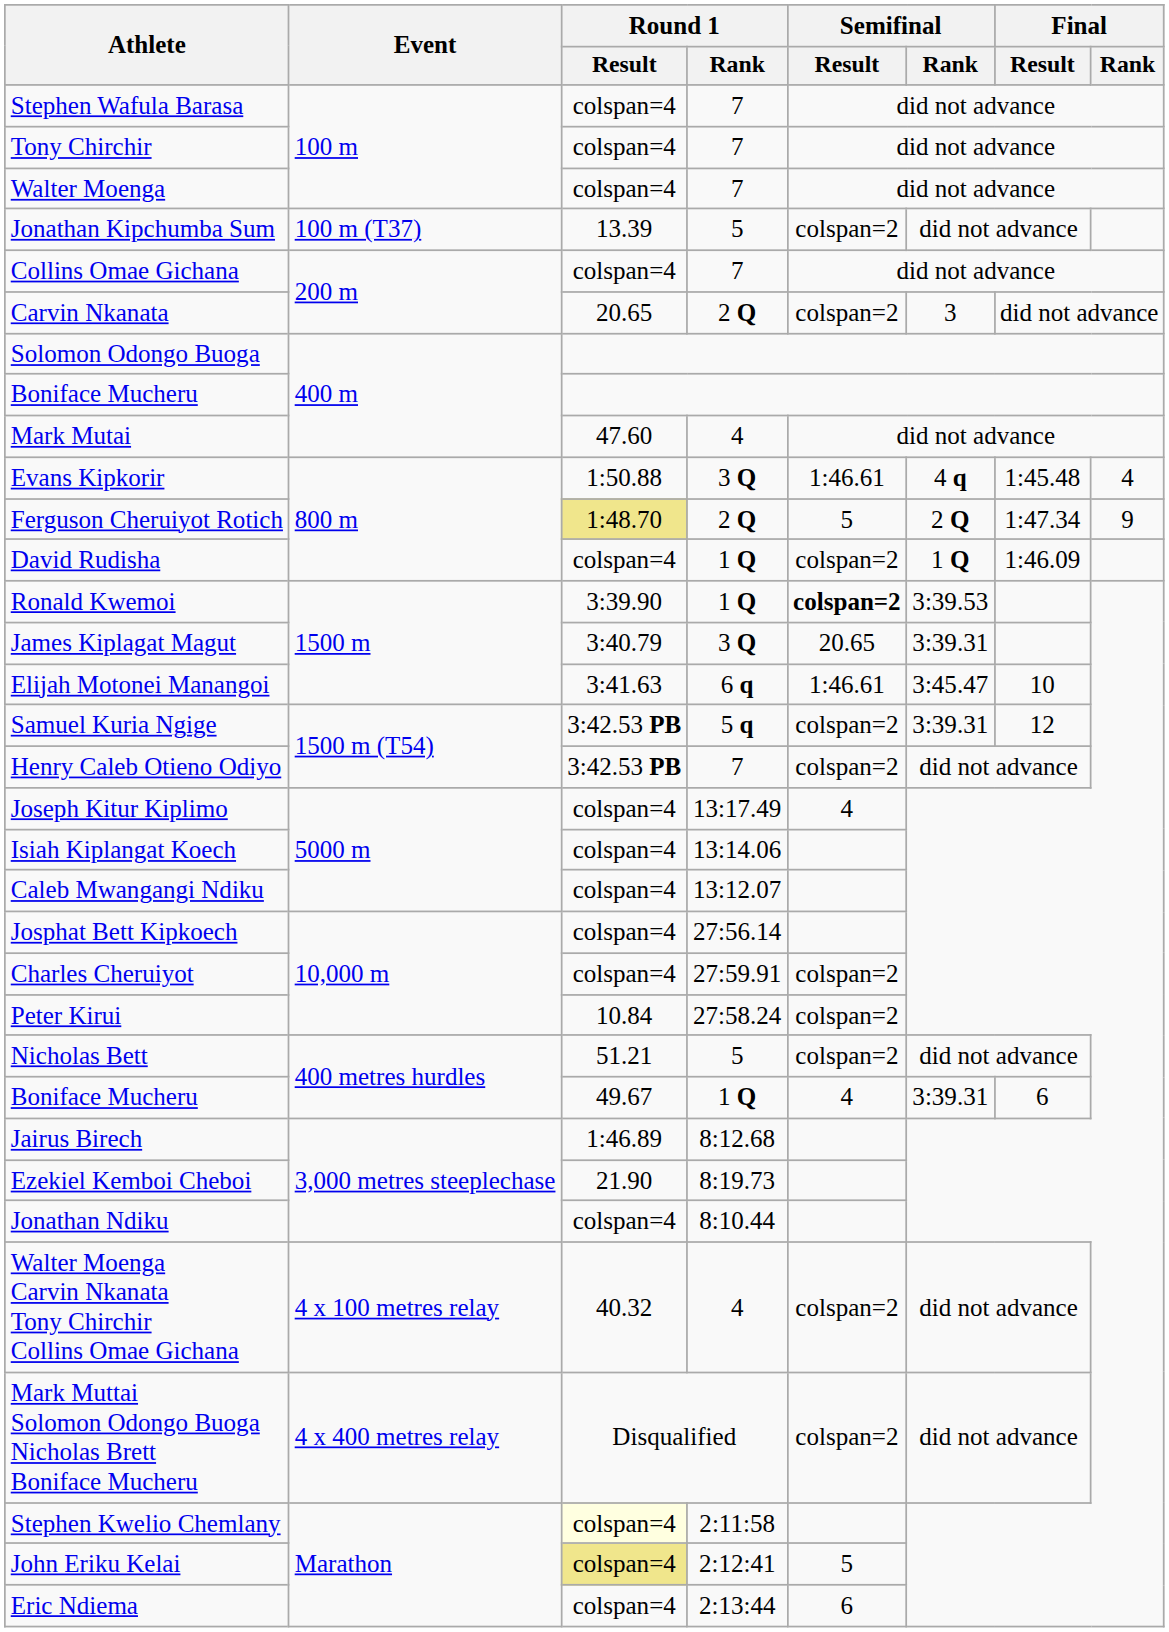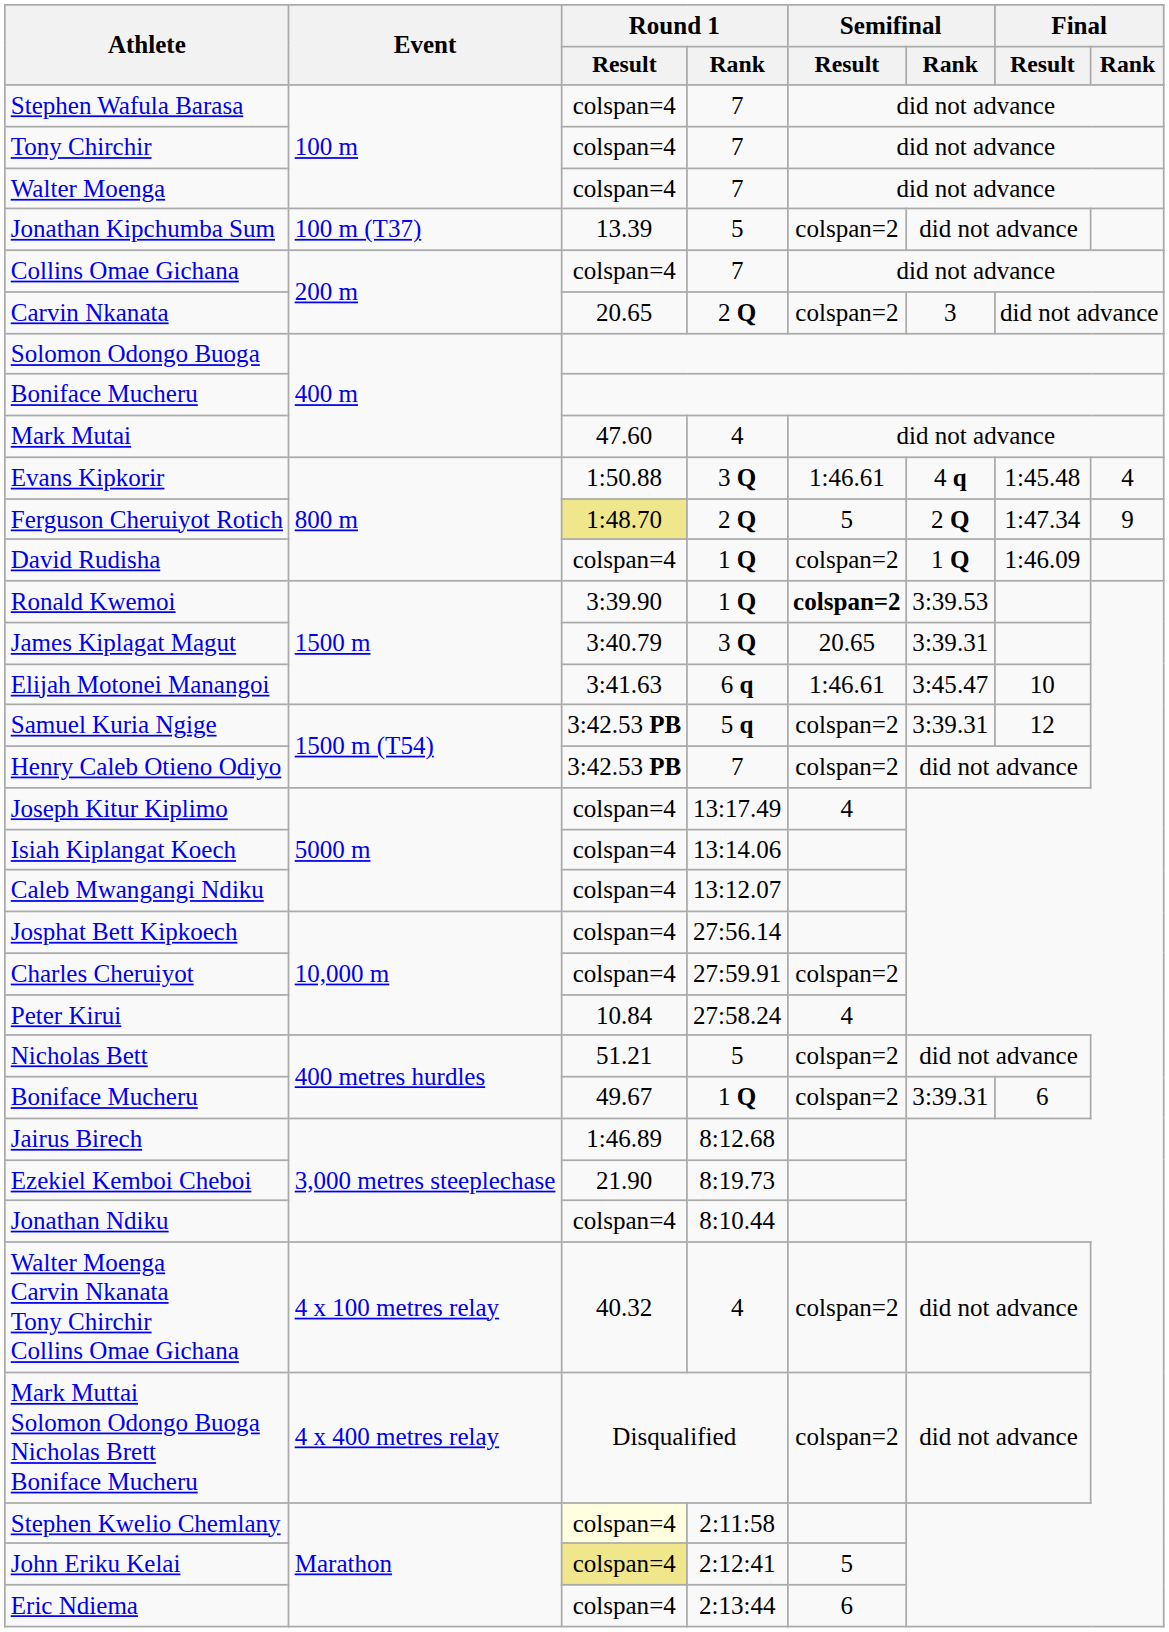(847, 1015) colspan=2 -> (847, 1015) 4
(847, 1097) 4 -> (847, 1097) colspan=2
